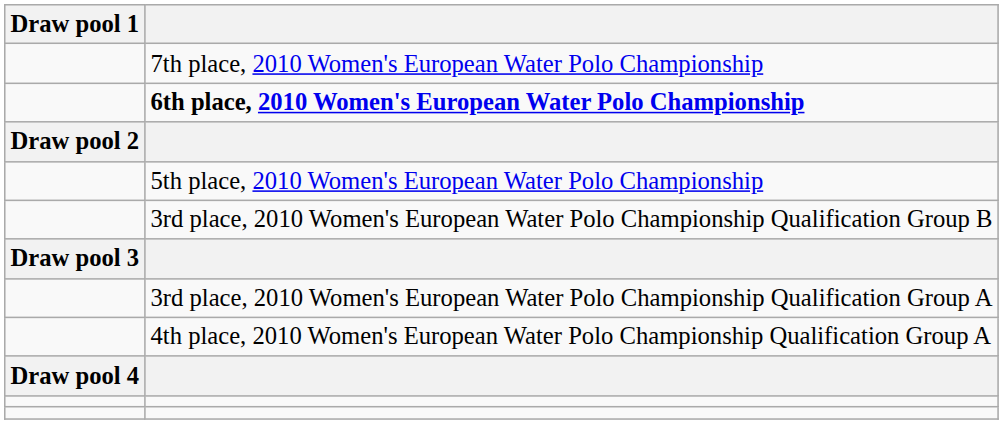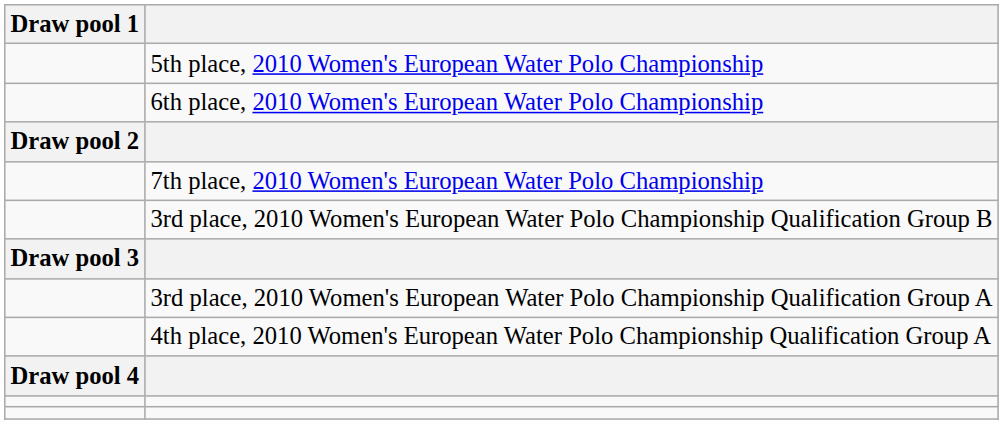(457, 63) 7th place, 2010 Women's European Water Polo Championship -> (457, 63) 5th place, 2010 Women's European Water Polo Championship
(477, 102) bold -> (457, 102) normal
(457, 180) 5th place, 2010 Women's European Water Polo Championship -> (457, 180) 7th place, 2010 Women's European Water Polo Championship
